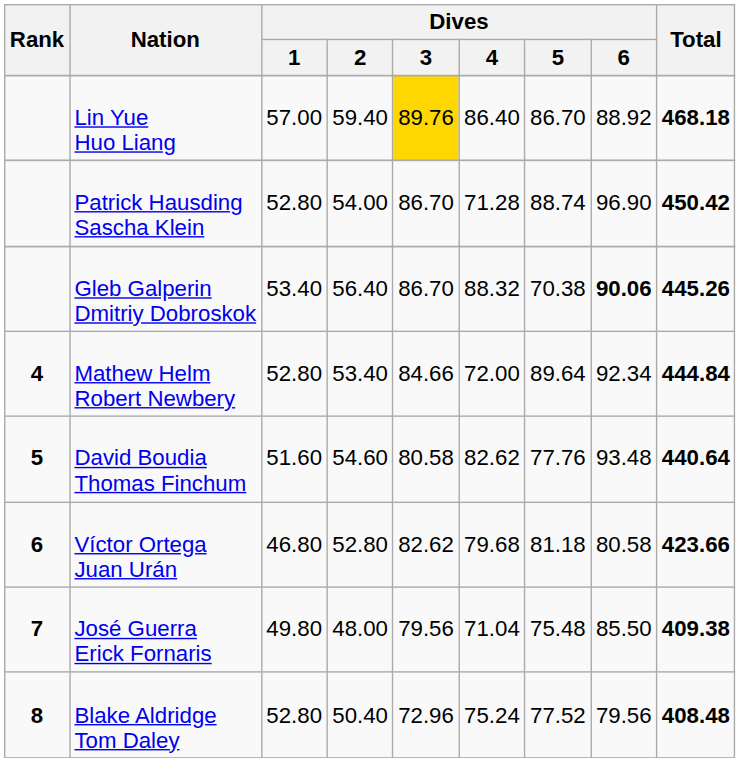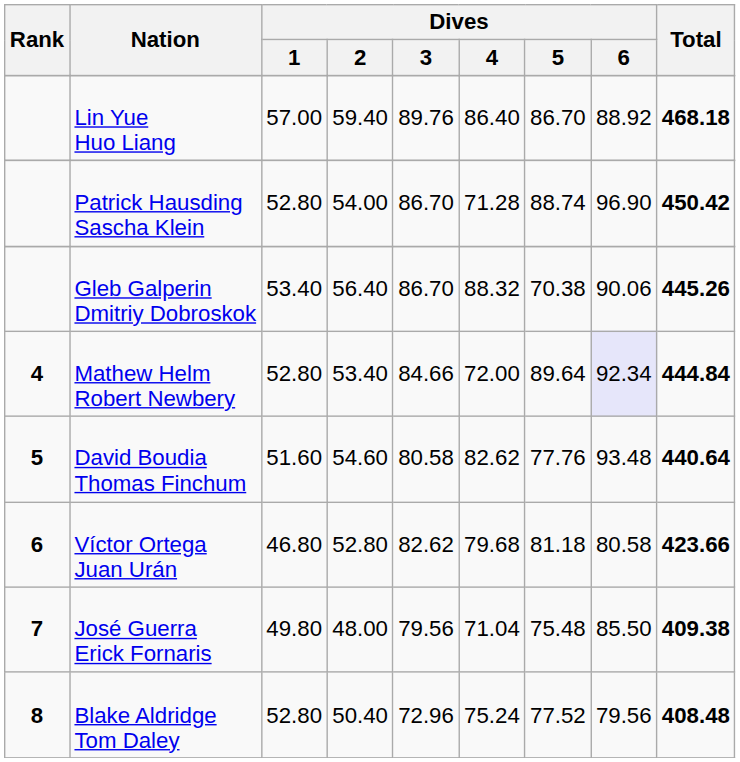(426, 117) gold background -> (426, 117) no background
(624, 288) bold -> (624, 288) normal
(624, 373) no background -> (624, 373) lavender background
